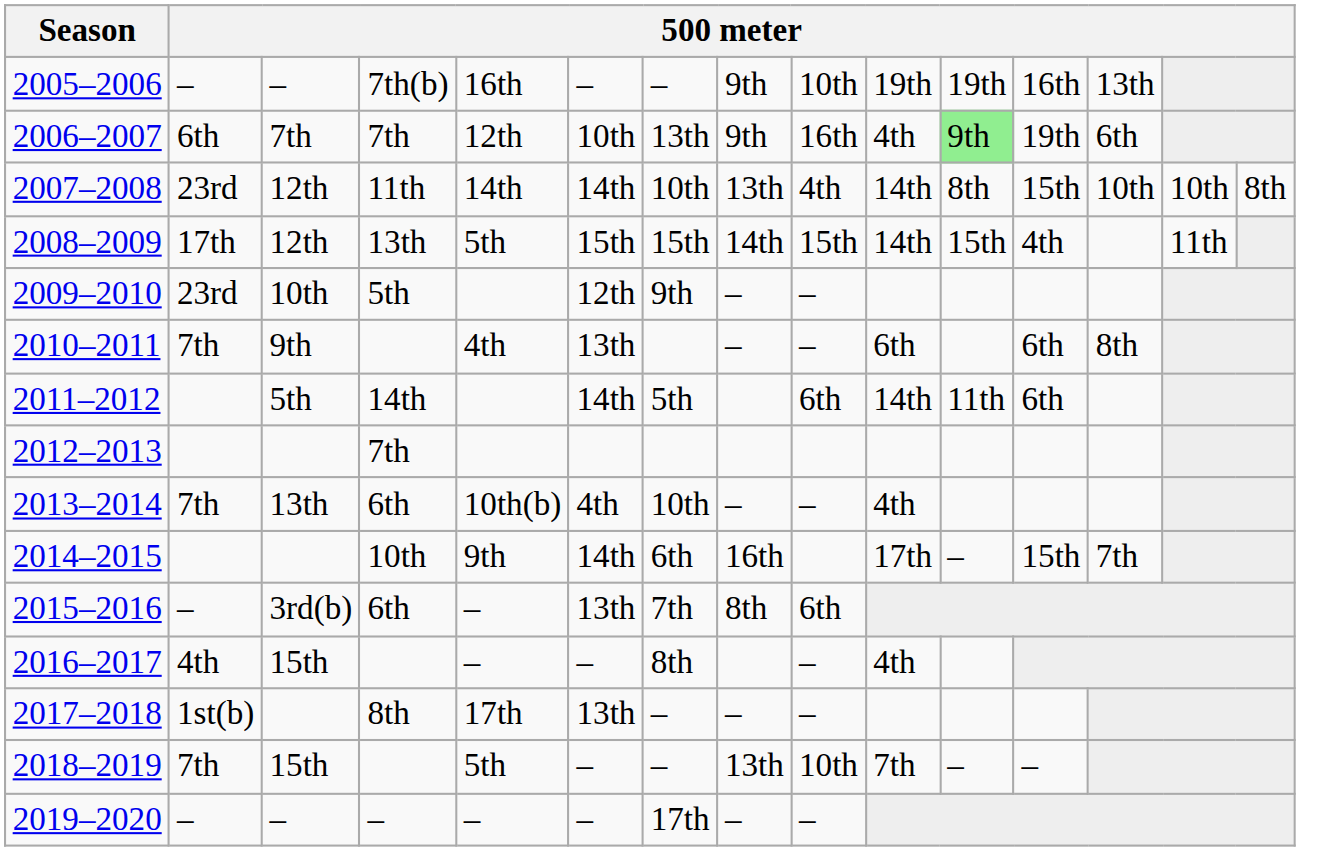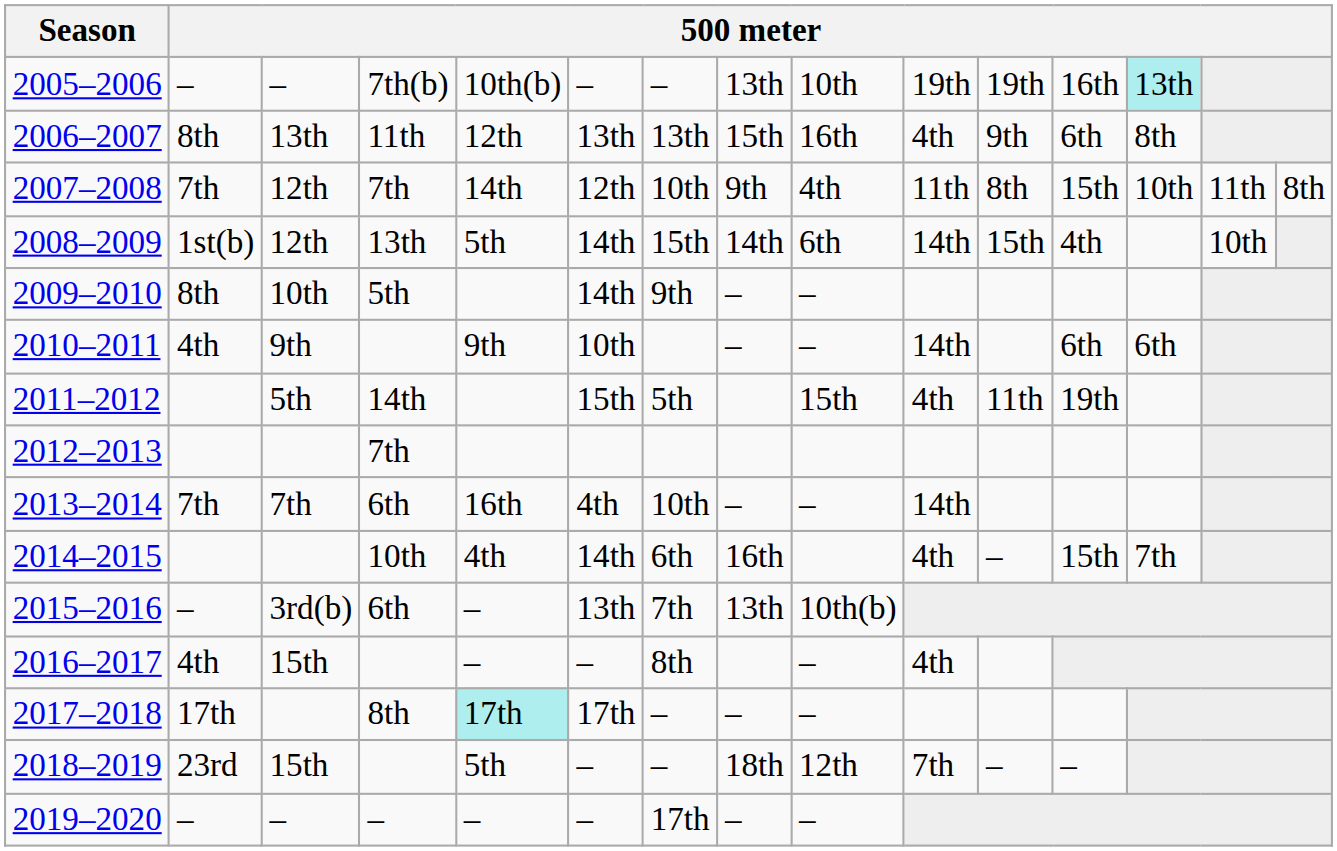(493, 83) 16th -> (513, 83) 10th(b)
(746, 83) 9th -> (754, 83) 13th
(1125, 83) no background -> (1164, 83) paleturquoise background
(198, 135) 6th -> (198, 135) 8th
(291, 135) 7th -> (299, 135) 13th
(389, 135) 7th -> (396, 135) 11th
(606, 135) 10th -> (606, 135) 13th
(746, 135) 9th -> (754, 135) 15th
(969, 135) lightgreen background -> (1007, 135) no background
(1051, 135) 19th -> (1081, 135) 6th
(1117, 135) 6th -> (1155, 135) 8th
(207, 188) 23rd -> (198, 188) 7th
(396, 188) 11th -> (389, 188) 7th
(606, 188) 14th -> (606, 188) 12th
(754, 188) 13th -> (746, 188) 9th
(903, 188) 14th -> (941, 188) 11th
(1199, 188) 10th -> (1237, 188) 11th
(206, 240) 17th -> (216, 240) 1st(b)
(606, 240) 15th -> (606, 240) 14th
(828, 240) 15th -> (820, 240) 6th
(1199, 240) 11th -> (1238, 240) 10th
(207, 293) 23rd -> (198, 293) 8th
(606, 293) 12th -> (606, 293) 14th
(198, 346) 7th -> (198, 346) 4th
(485, 346) 4th -> (485, 346) 9th
(606, 346) 13th -> (606, 346) 10th
(894, 346) 6th -> (941, 346) 14th
(1117, 346) 8th -> (1155, 346) 6th
(606, 398) 14th -> (606, 398) 15th
(820, 398) 6th -> (828, 398) 15th
(903, 398) 14th -> (933, 398) 4th
(1043, 398) 6th -> (1090, 398) 19th
(299, 503) 13th -> (291, 503) 7th
(513, 503) 10th(b) -> (493, 503) 16th
(894, 503) 4th -> (941, 503) 14th
(485, 556) 9th -> (485, 556) 4th
(903, 556) 17th -> (933, 556) 4th
(746, 608) 8th -> (754, 608) 13th
(820, 608) 6th -> (848, 608) 10th(b)
(216, 713) 1st(b) -> (206, 713) 17th
(493, 713) no background -> (493, 713) paleturquoise background
(606, 713) 13th -> (606, 713) 17th
(198, 766) 7th -> (207, 766) 23rd
(754, 766) 13th -> (754, 766) 18th
(828, 766) 10th -> (828, 766) 12th
